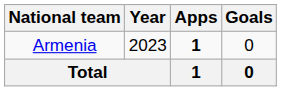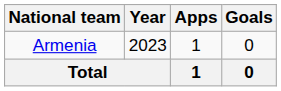(196, 45) bold -> (196, 45) normal
